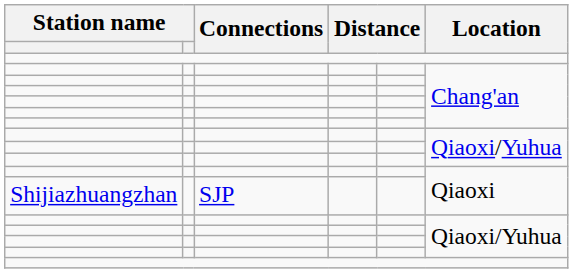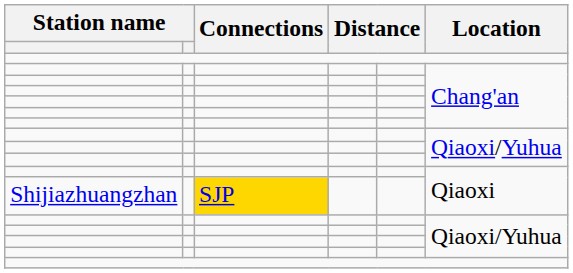(217, 195) no background -> (217, 195) gold background
